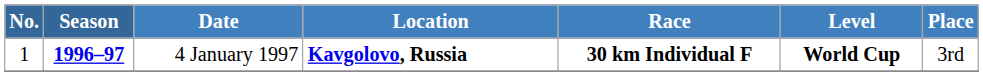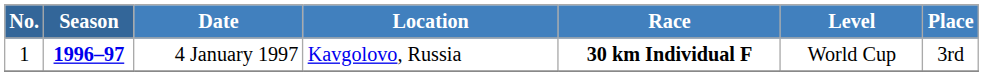(387, 54) bold -> (385, 54) normal
(852, 54) bold -> (852, 54) normal
